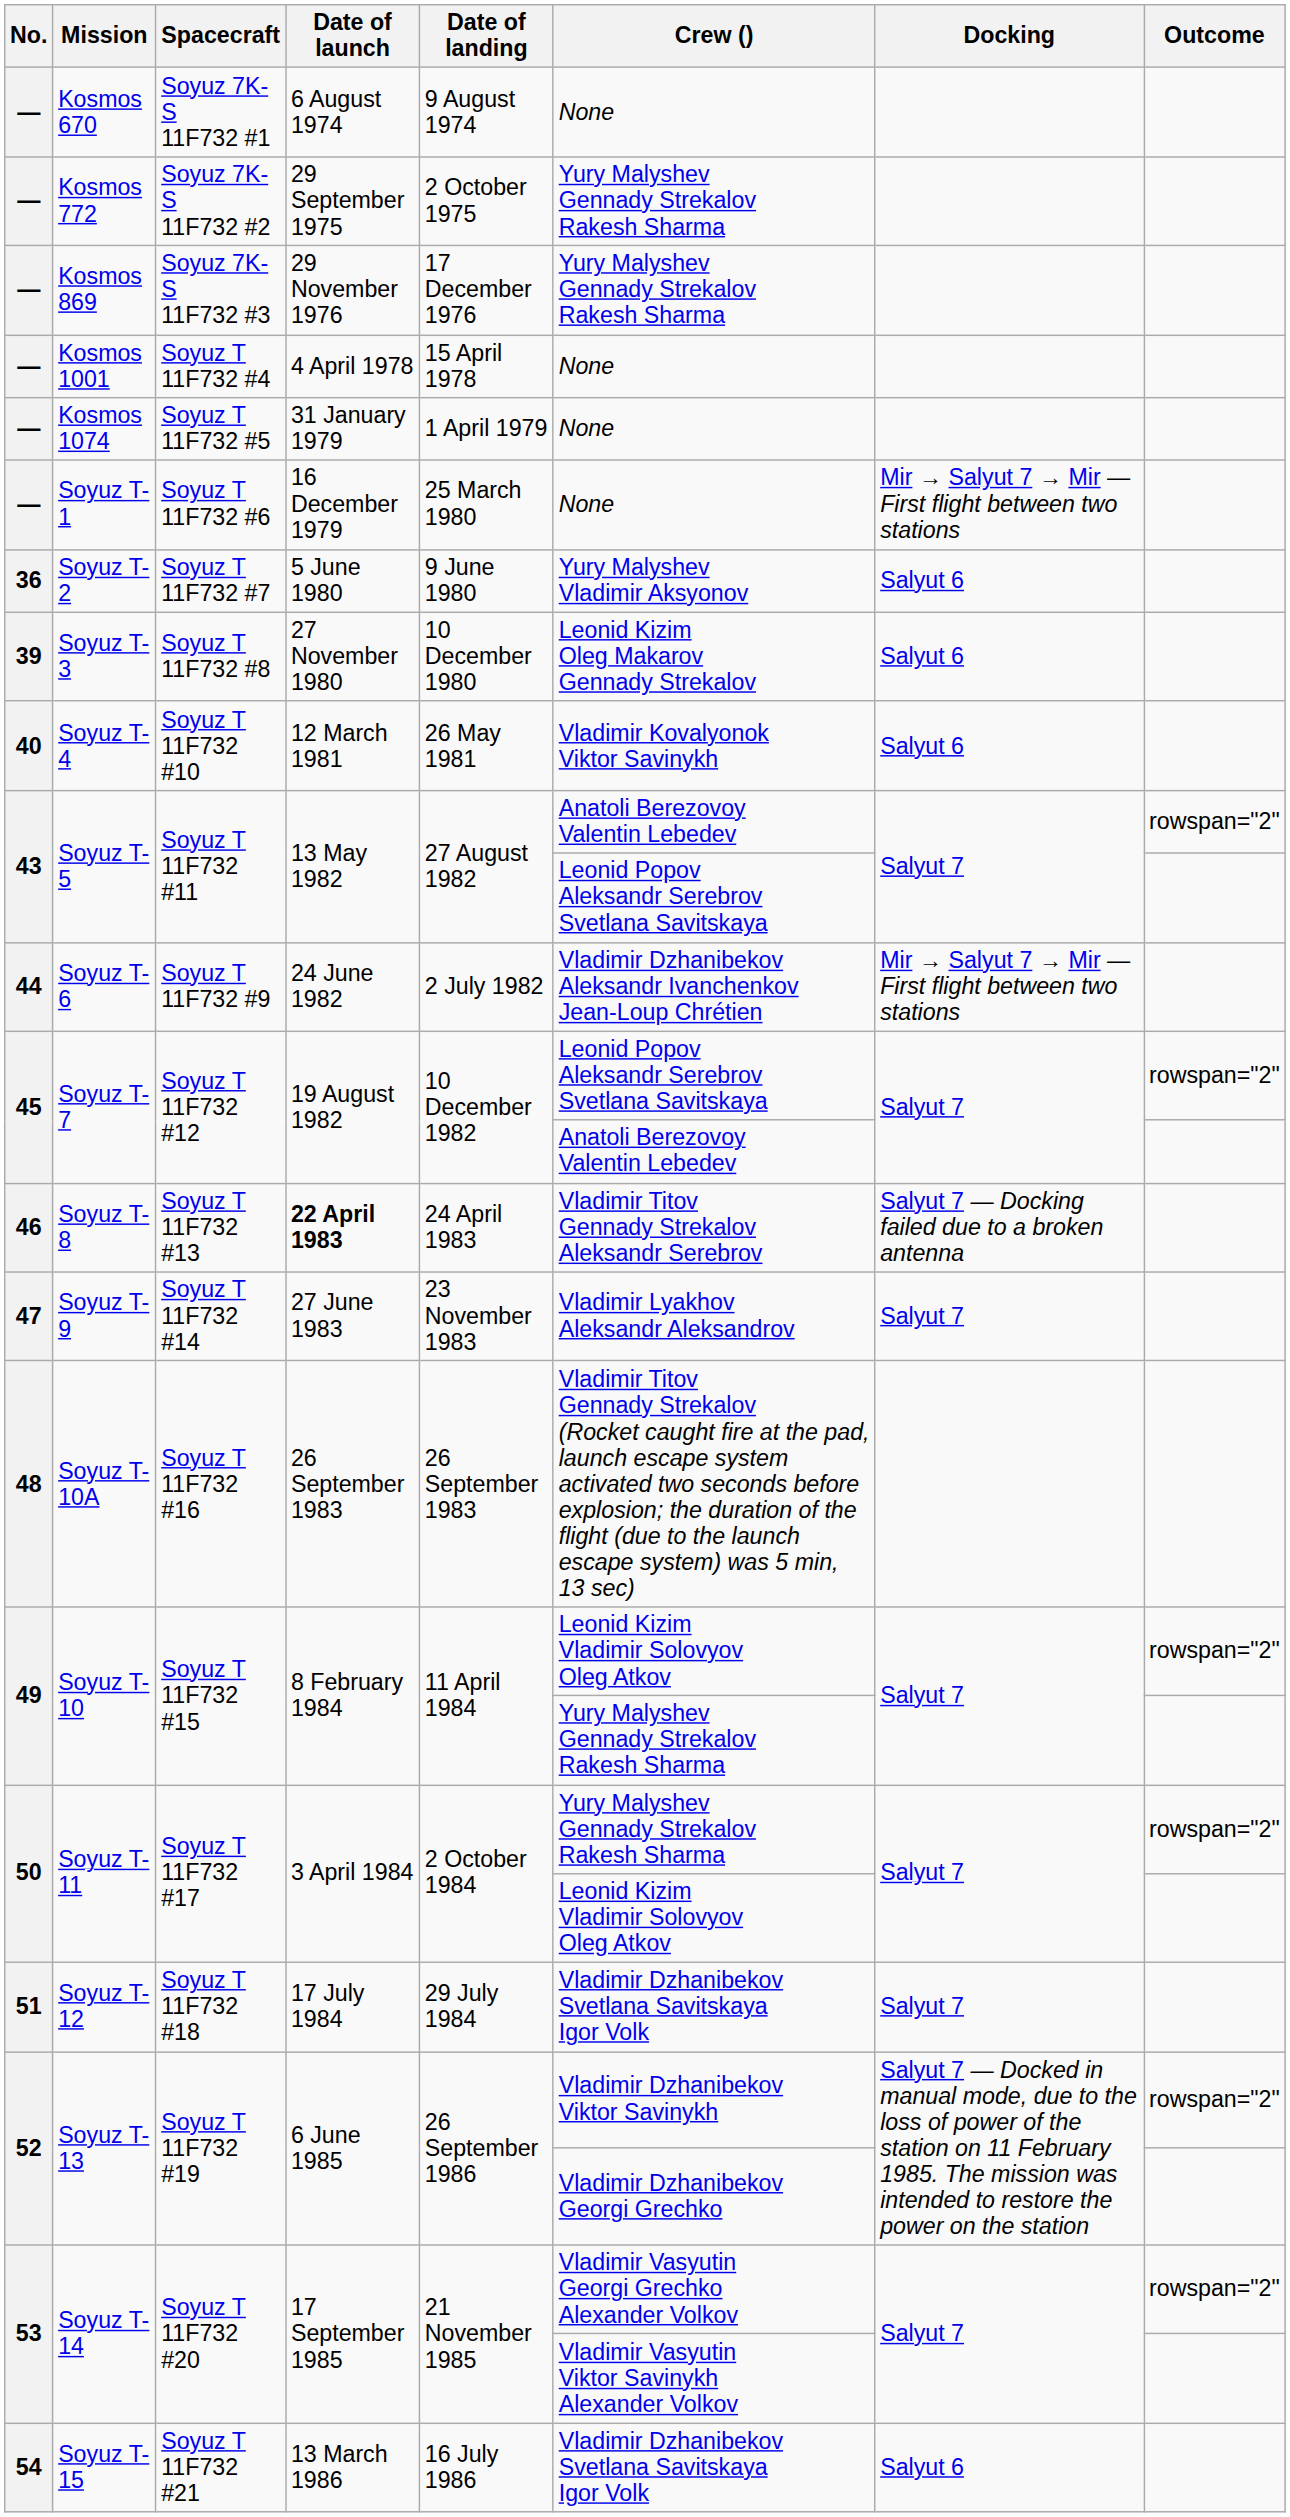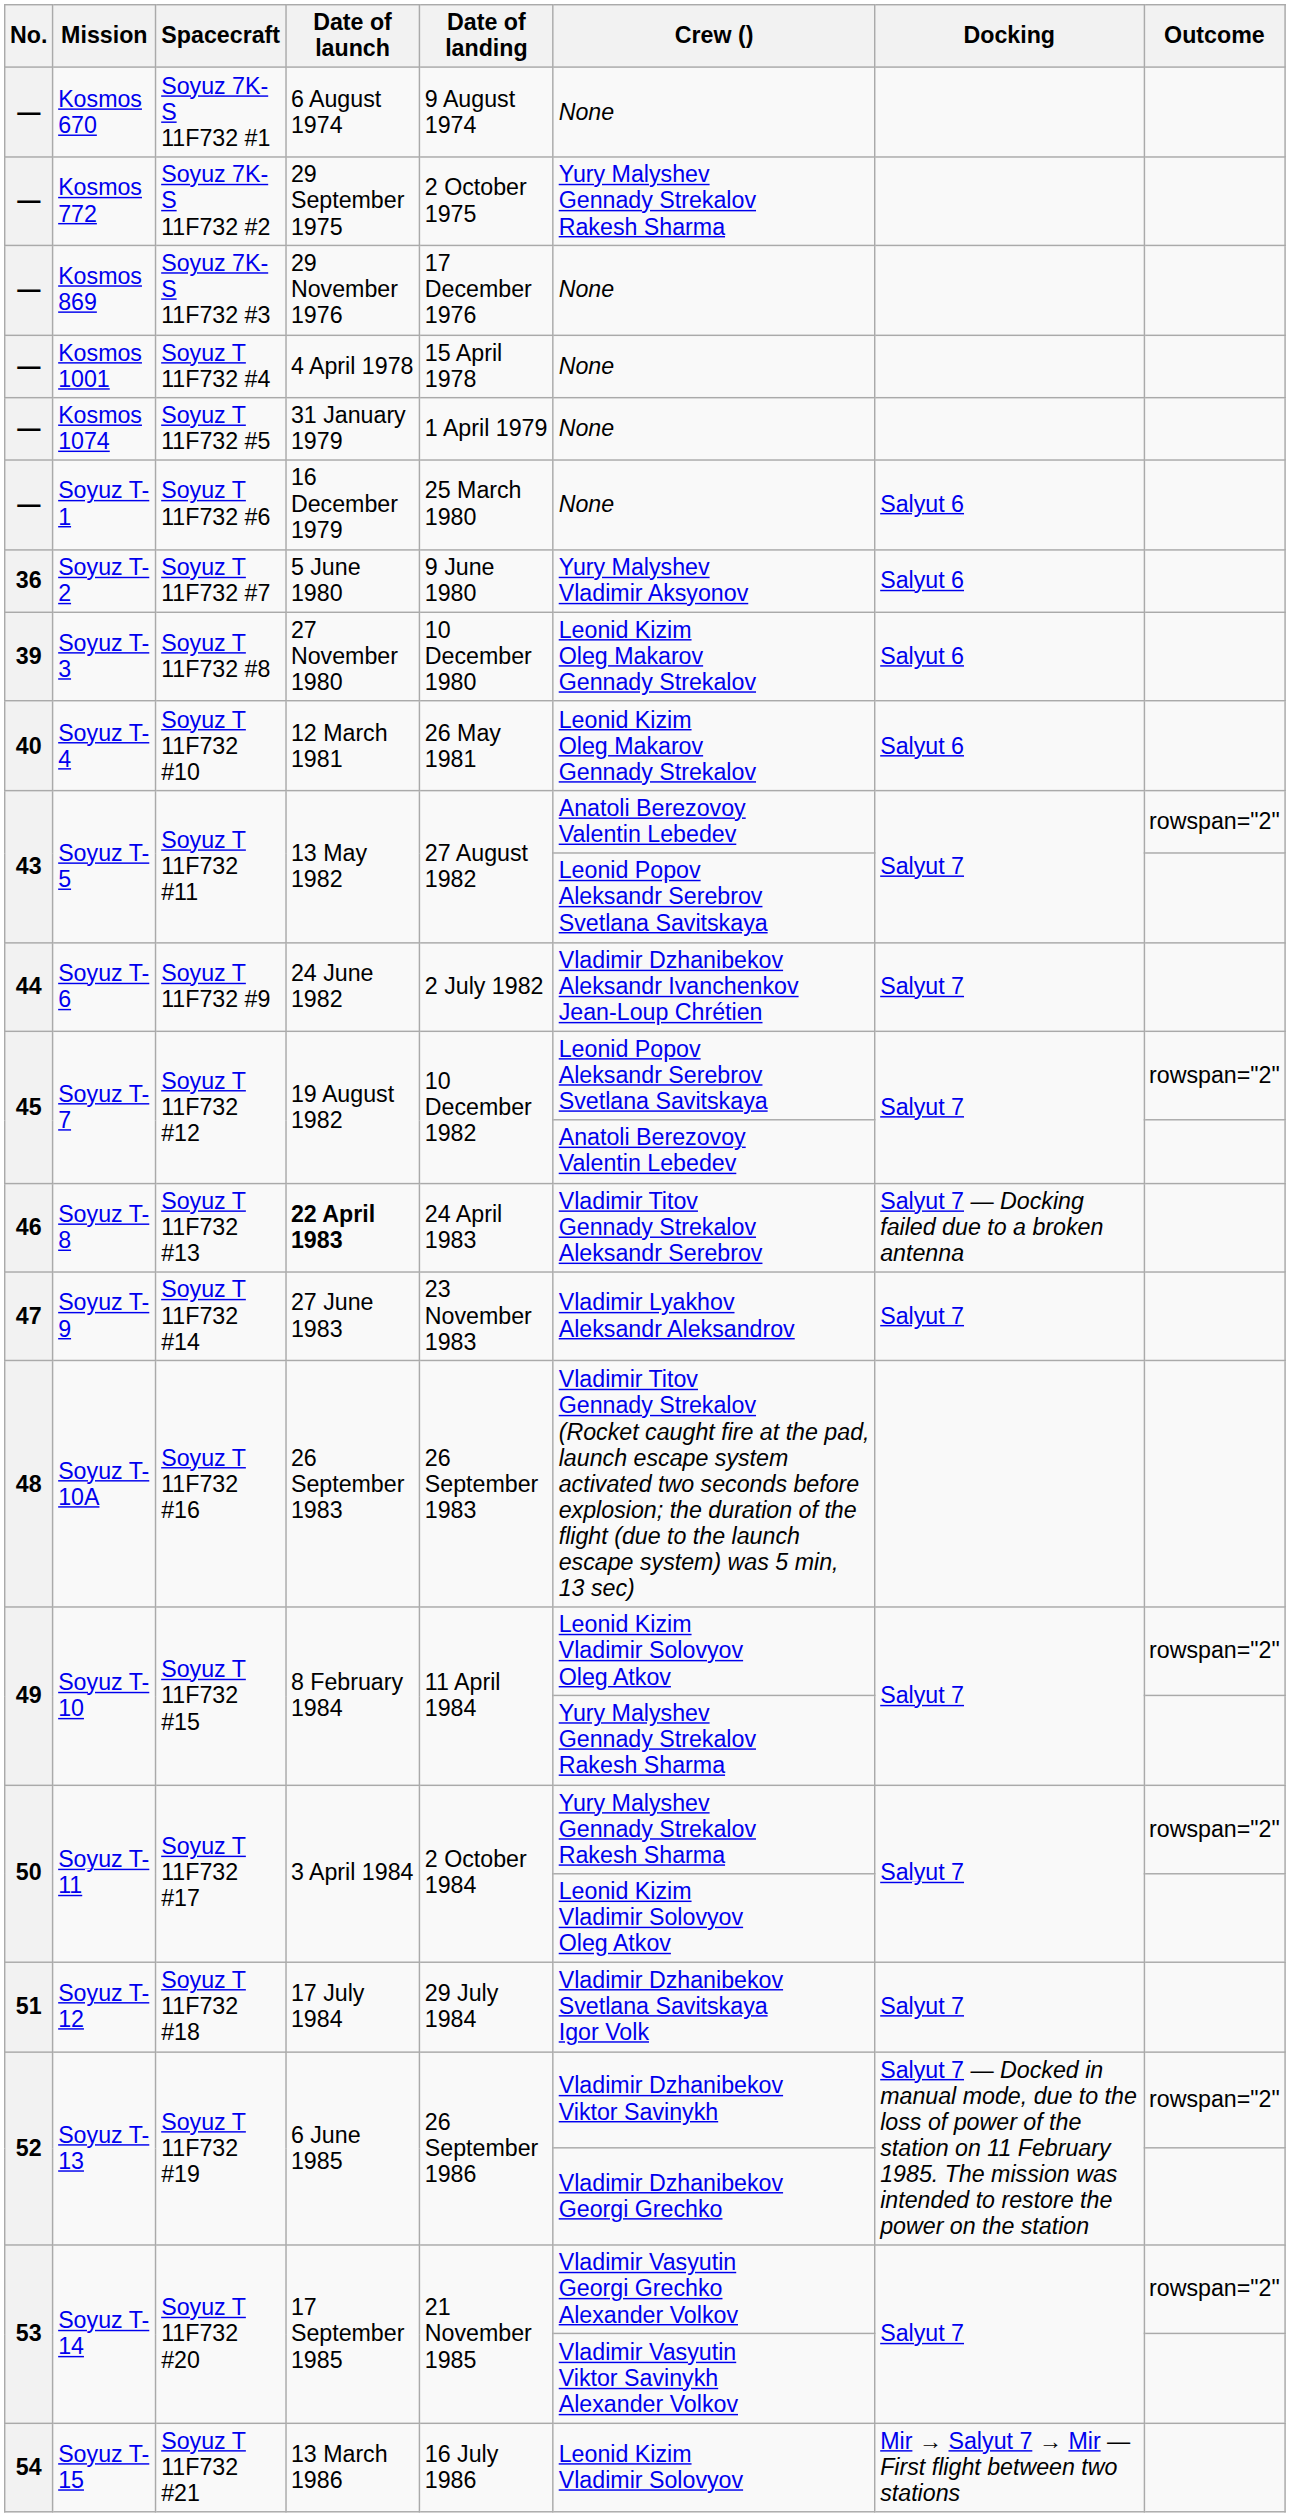(657, 289) Yury Malyshev Gennady Strekalov Rakesh Sharma -> (586, 289) None
(1005, 504) Mir → Salyut 7 → Mir — First flight between two stations -> (922, 504) Salyut 6
(664, 745) Vladimir Kovalyonok Viktor Savinykh -> (657, 745) Leonid Kizim Oleg Makarov Gennady Strekalov
(1005, 986) Mir → Salyut 7 → Mir — First flight between two stations -> (922, 986) Salyut 7
(671, 2467) Vladimir Dzhanibekov Svetlana Savitskaya Igor Volk -> (651, 2467) Leonid Kizim Vladimir Solovyov
(922, 2467) Salyut 6 -> (1005, 2467) Mir → Salyut 7 → Mir — First flight between two stations
